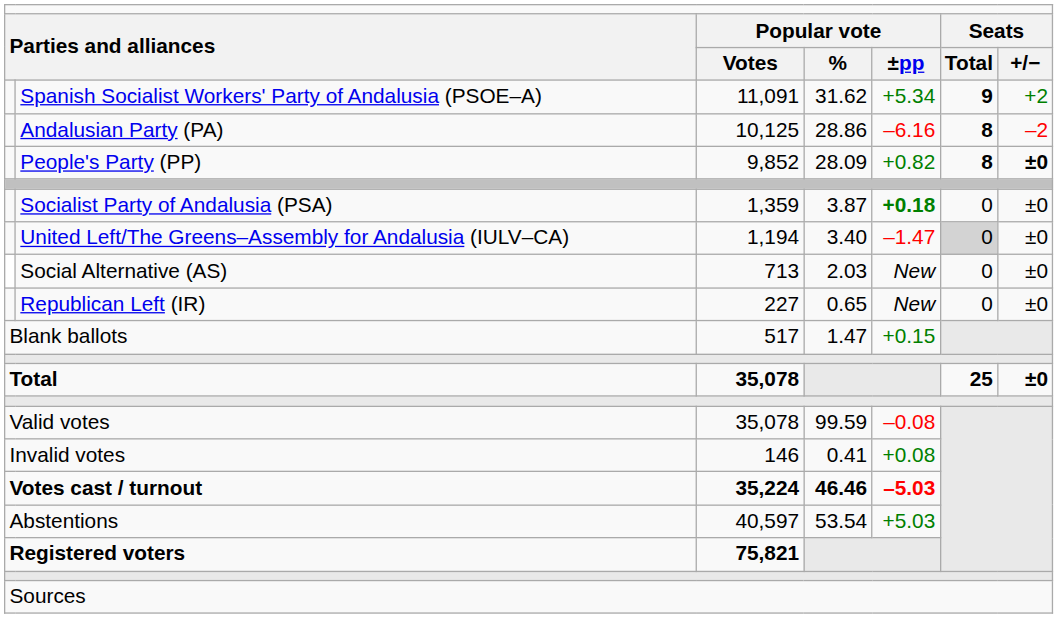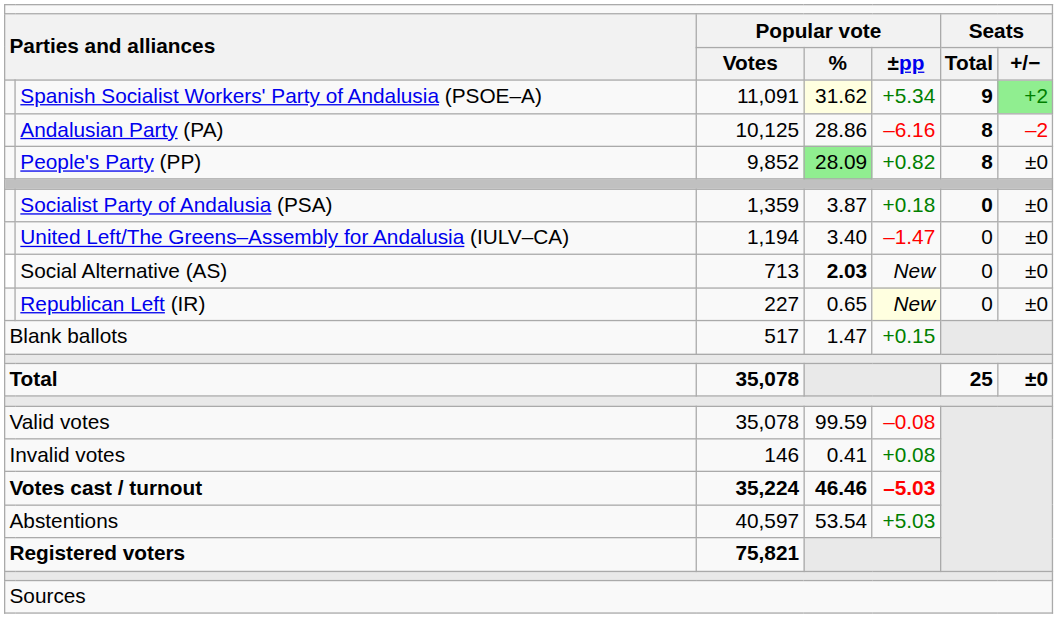(841, 96) no background -> (841, 96) lightyellow background
(1036, 96) no background -> (1036, 96) lightgreen background
(841, 162) no background -> (841, 162) lightgreen background
(1037, 162) bold -> (1037, 162) normal
(909, 205) bold -> (909, 205) normal
(987, 205) normal -> (987, 205) bold
(987, 238) lightgrey background -> (987, 238) no background
(847, 271) normal -> (847, 271) bold
(914, 304) no background -> (914, 304) lightyellow background
